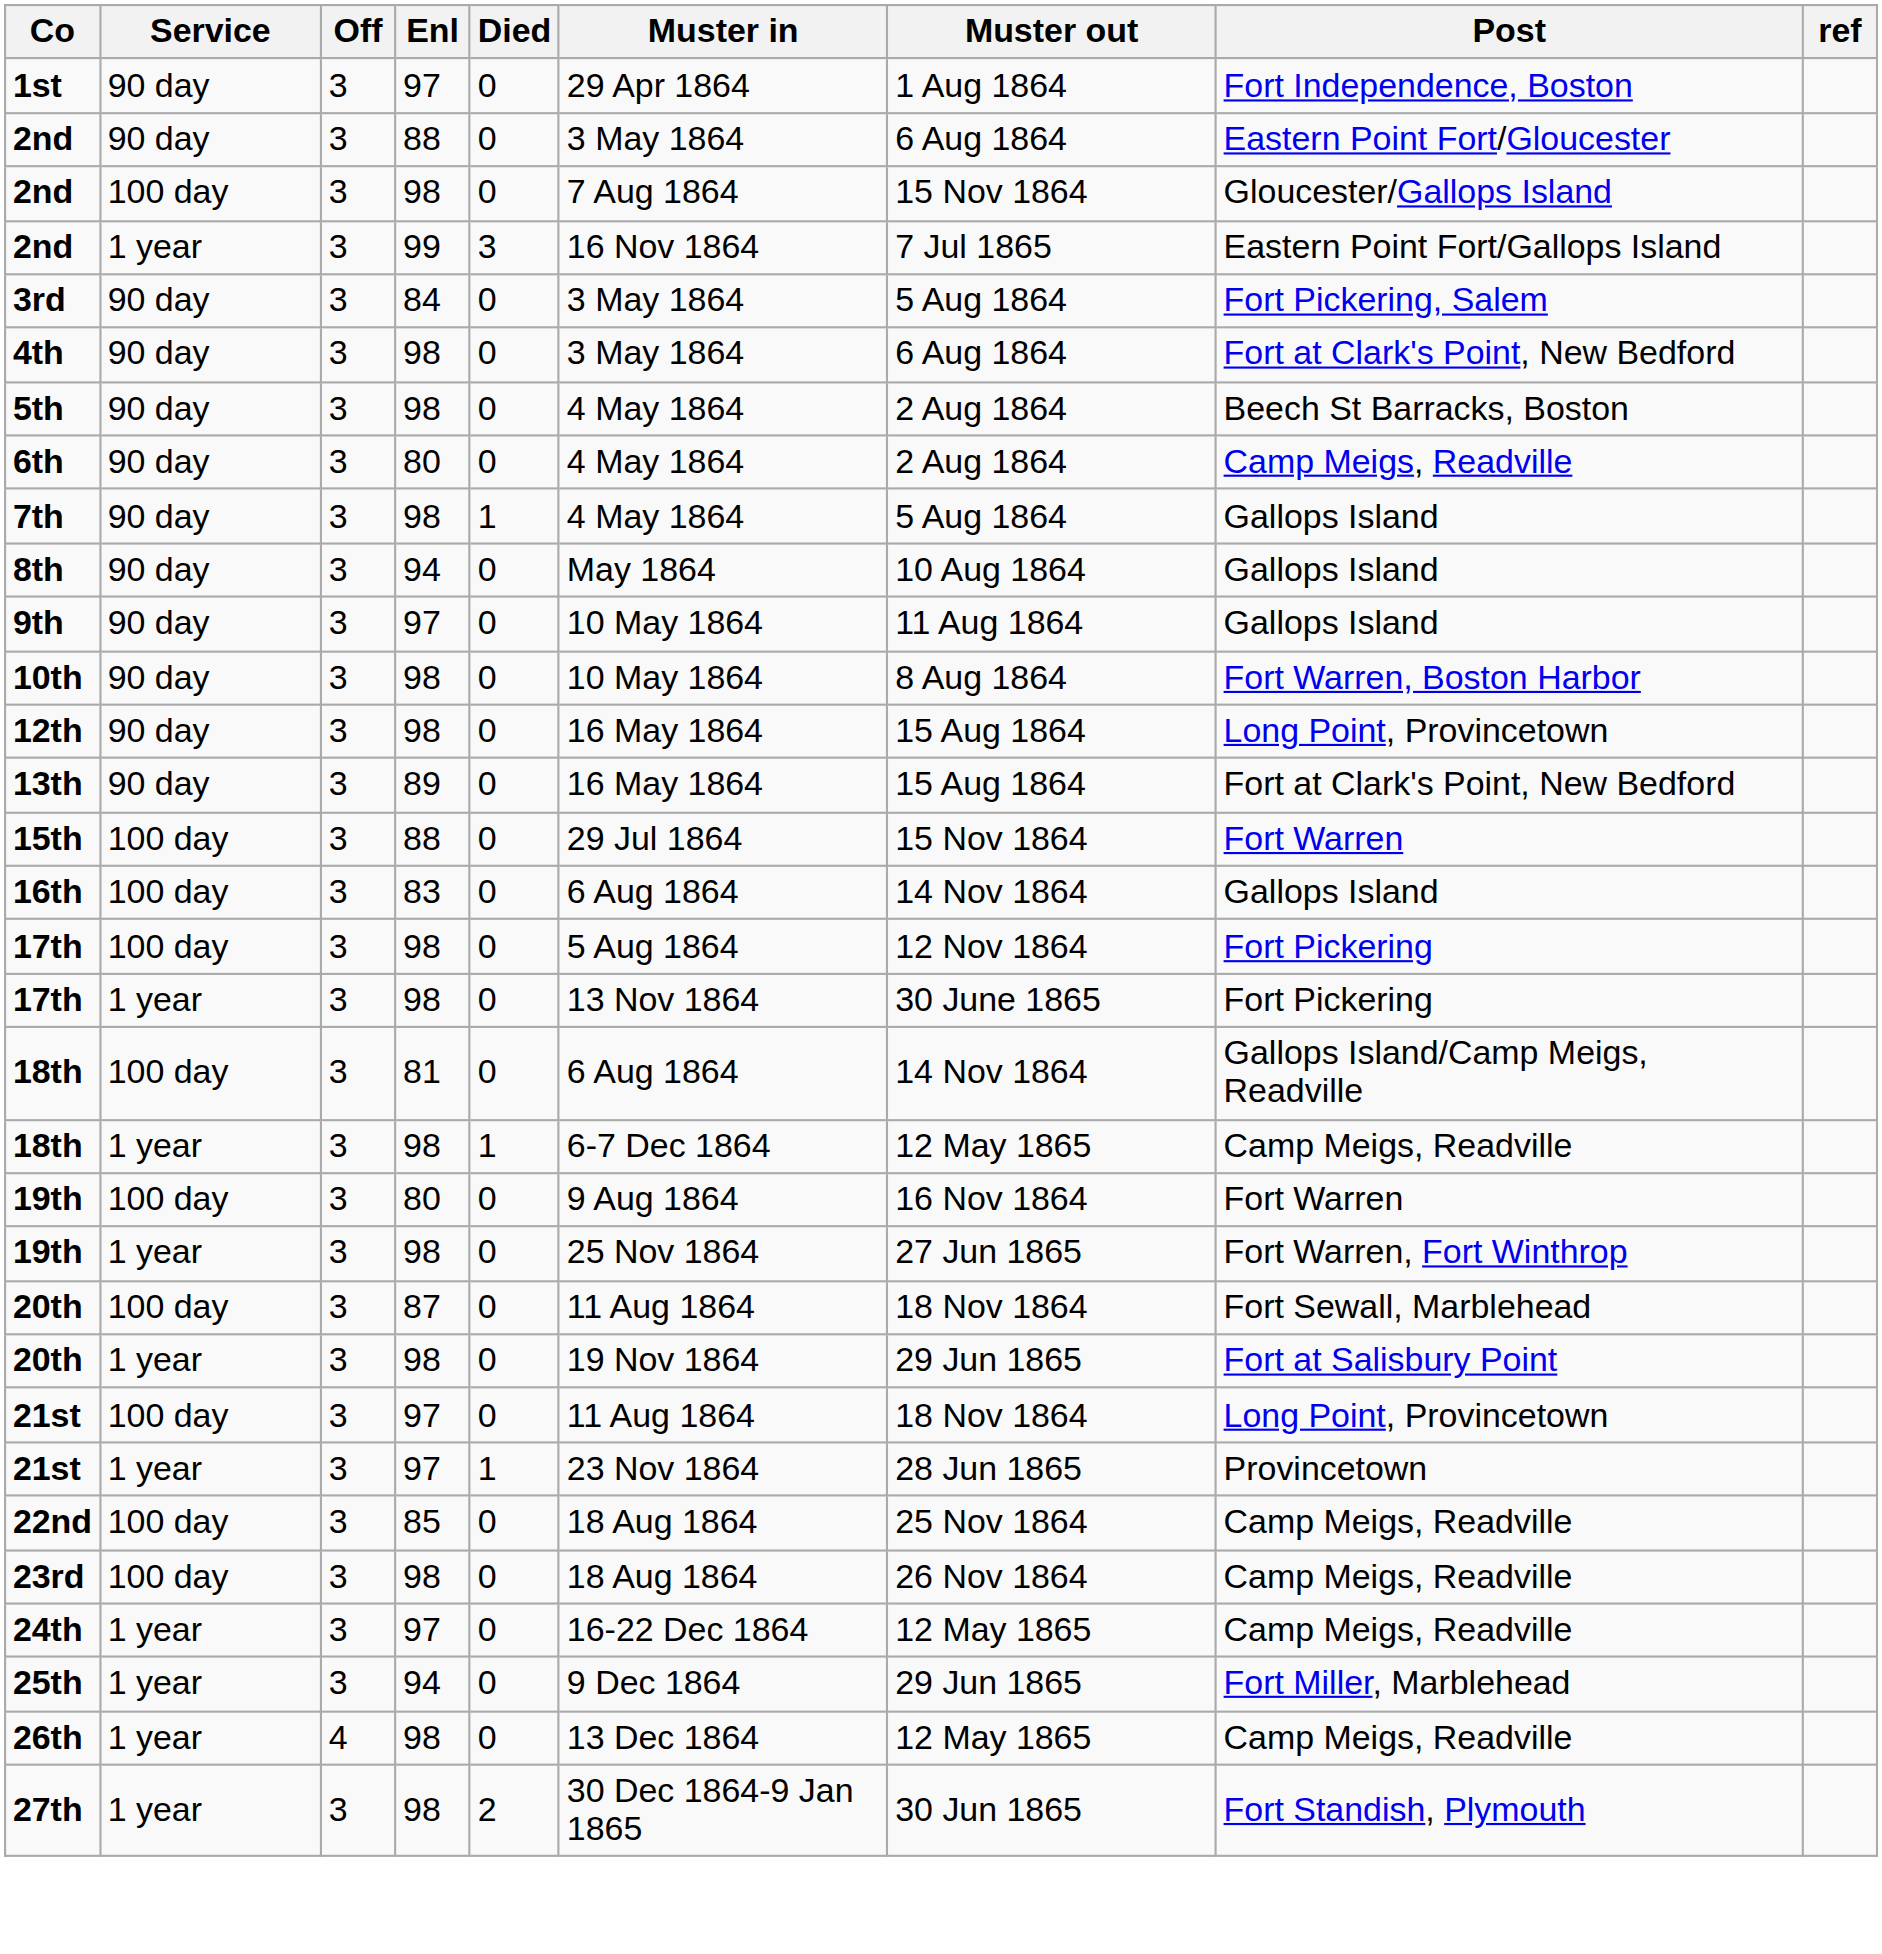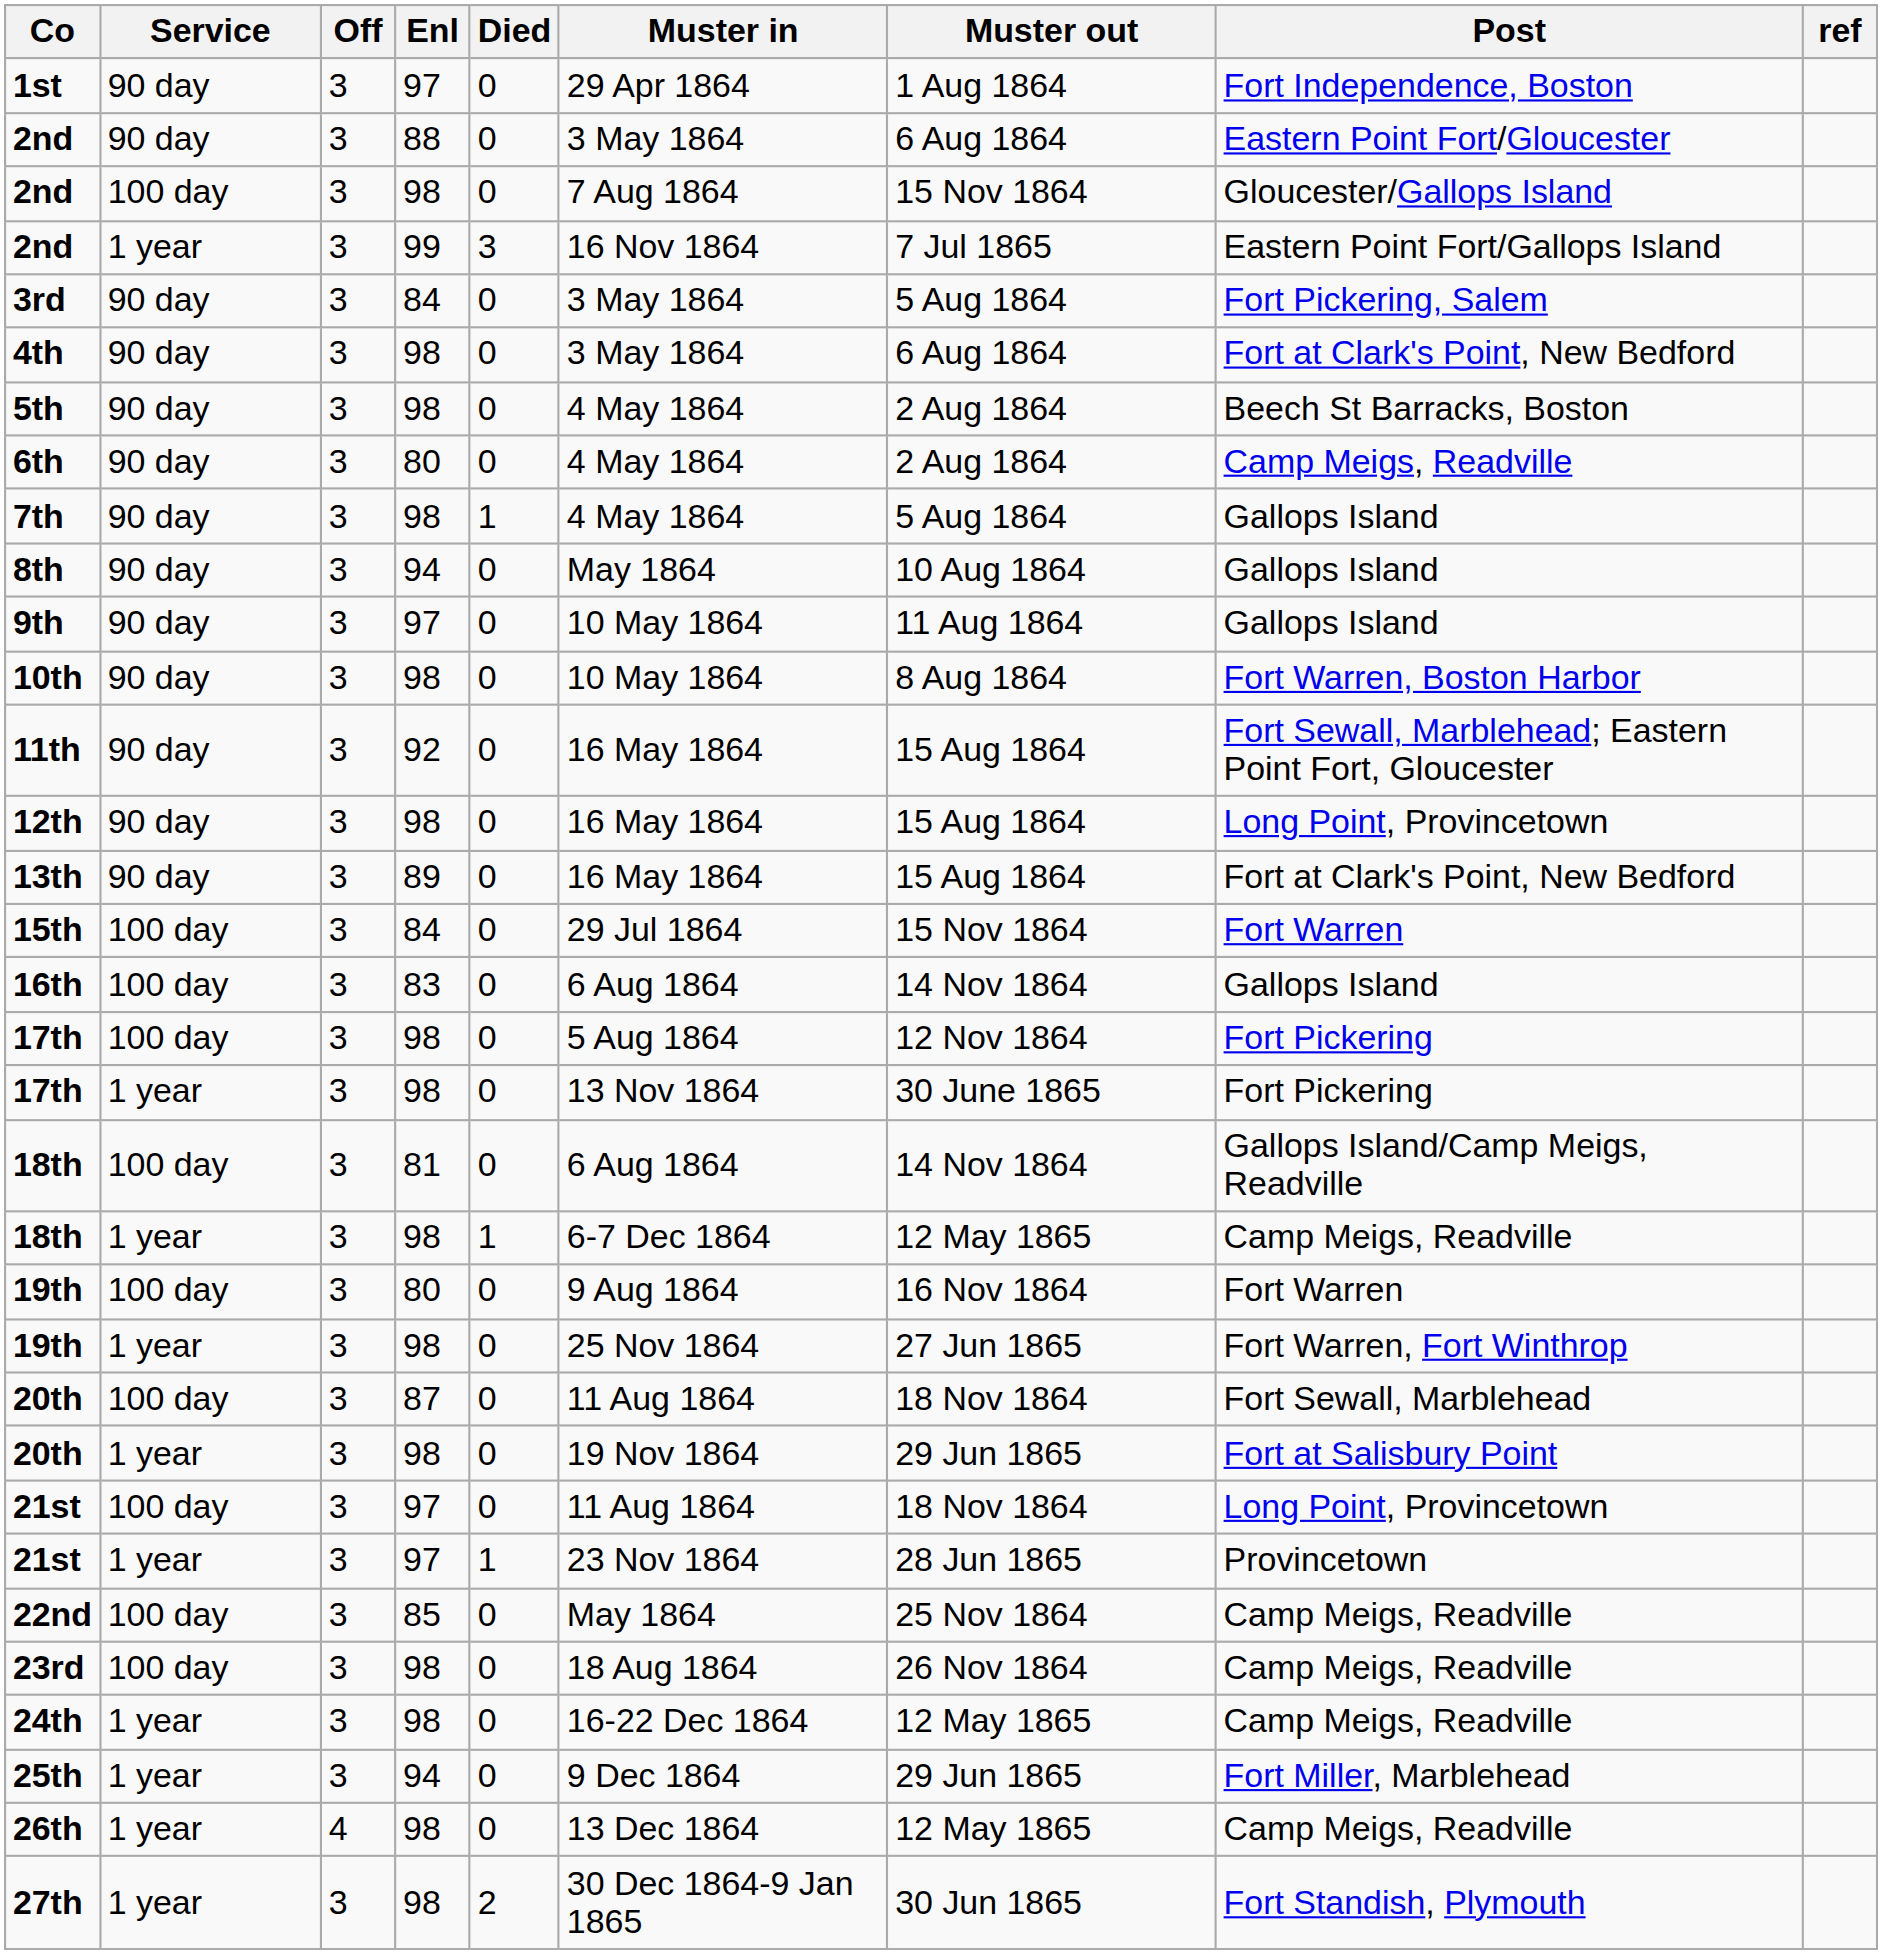+ row: (47, 749)
(422, 838) 88 -> (422, 930) 84
(662, 1522) 18 Aug 1864 -> (641, 1613) May 1864
(422, 1629) 97 -> (422, 1721) 98
